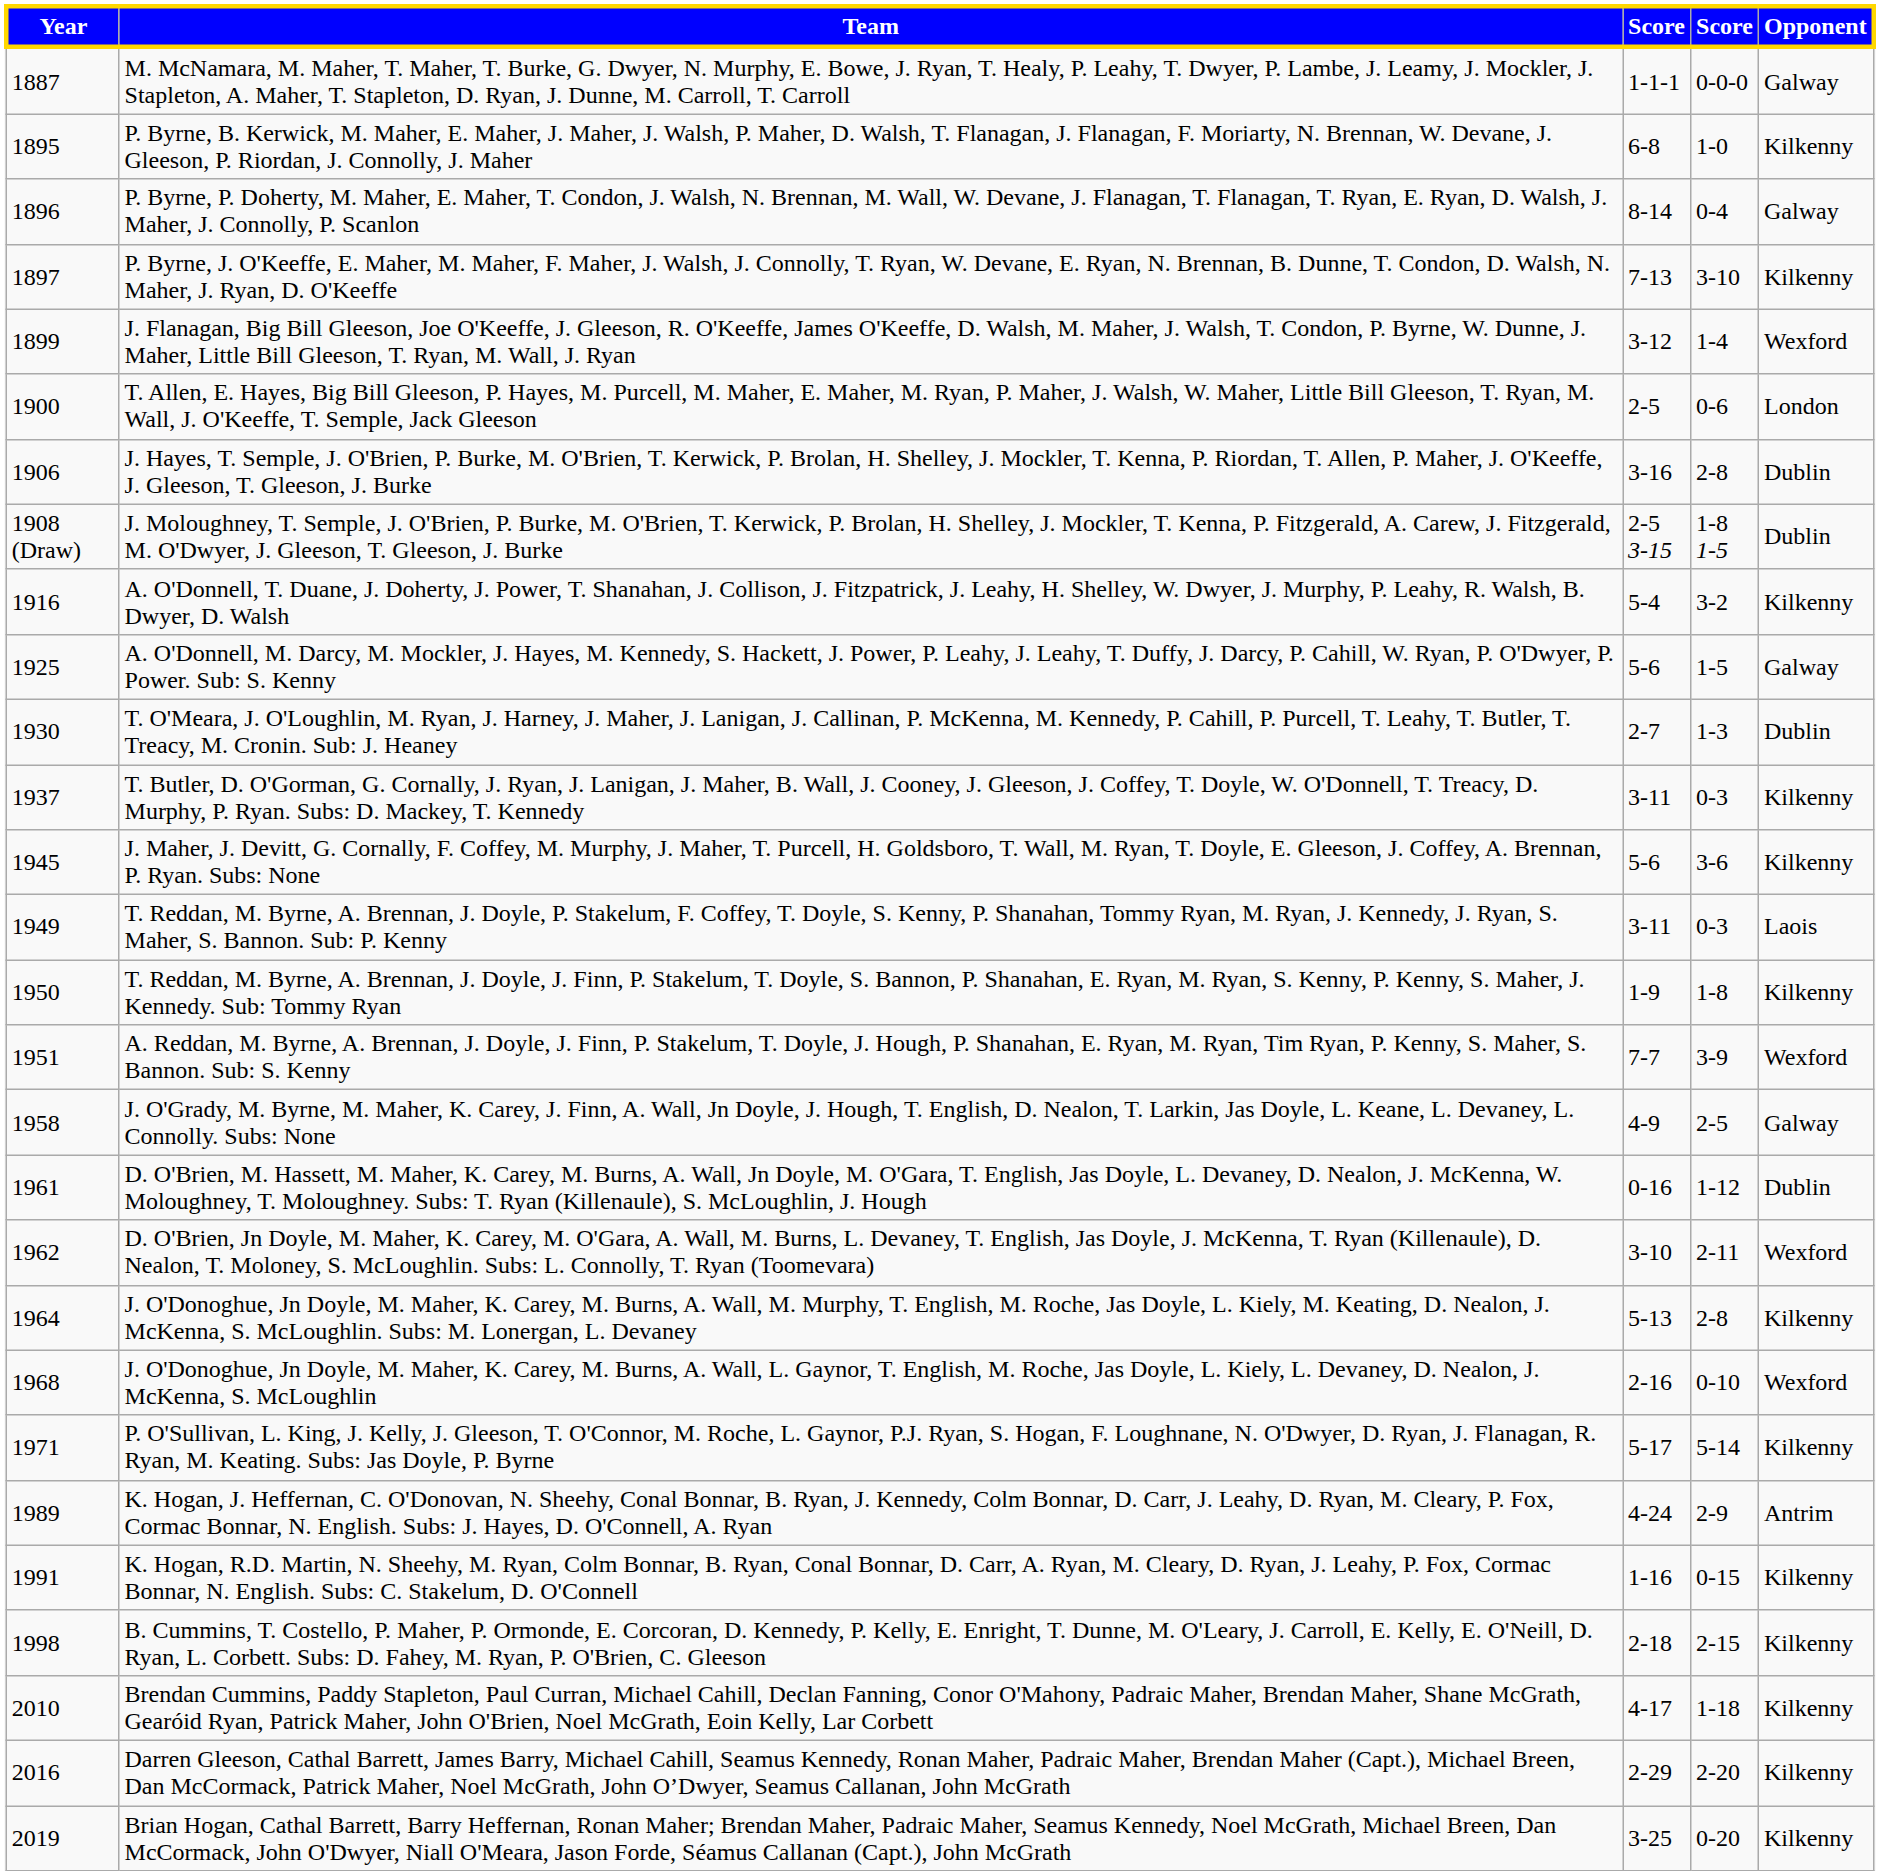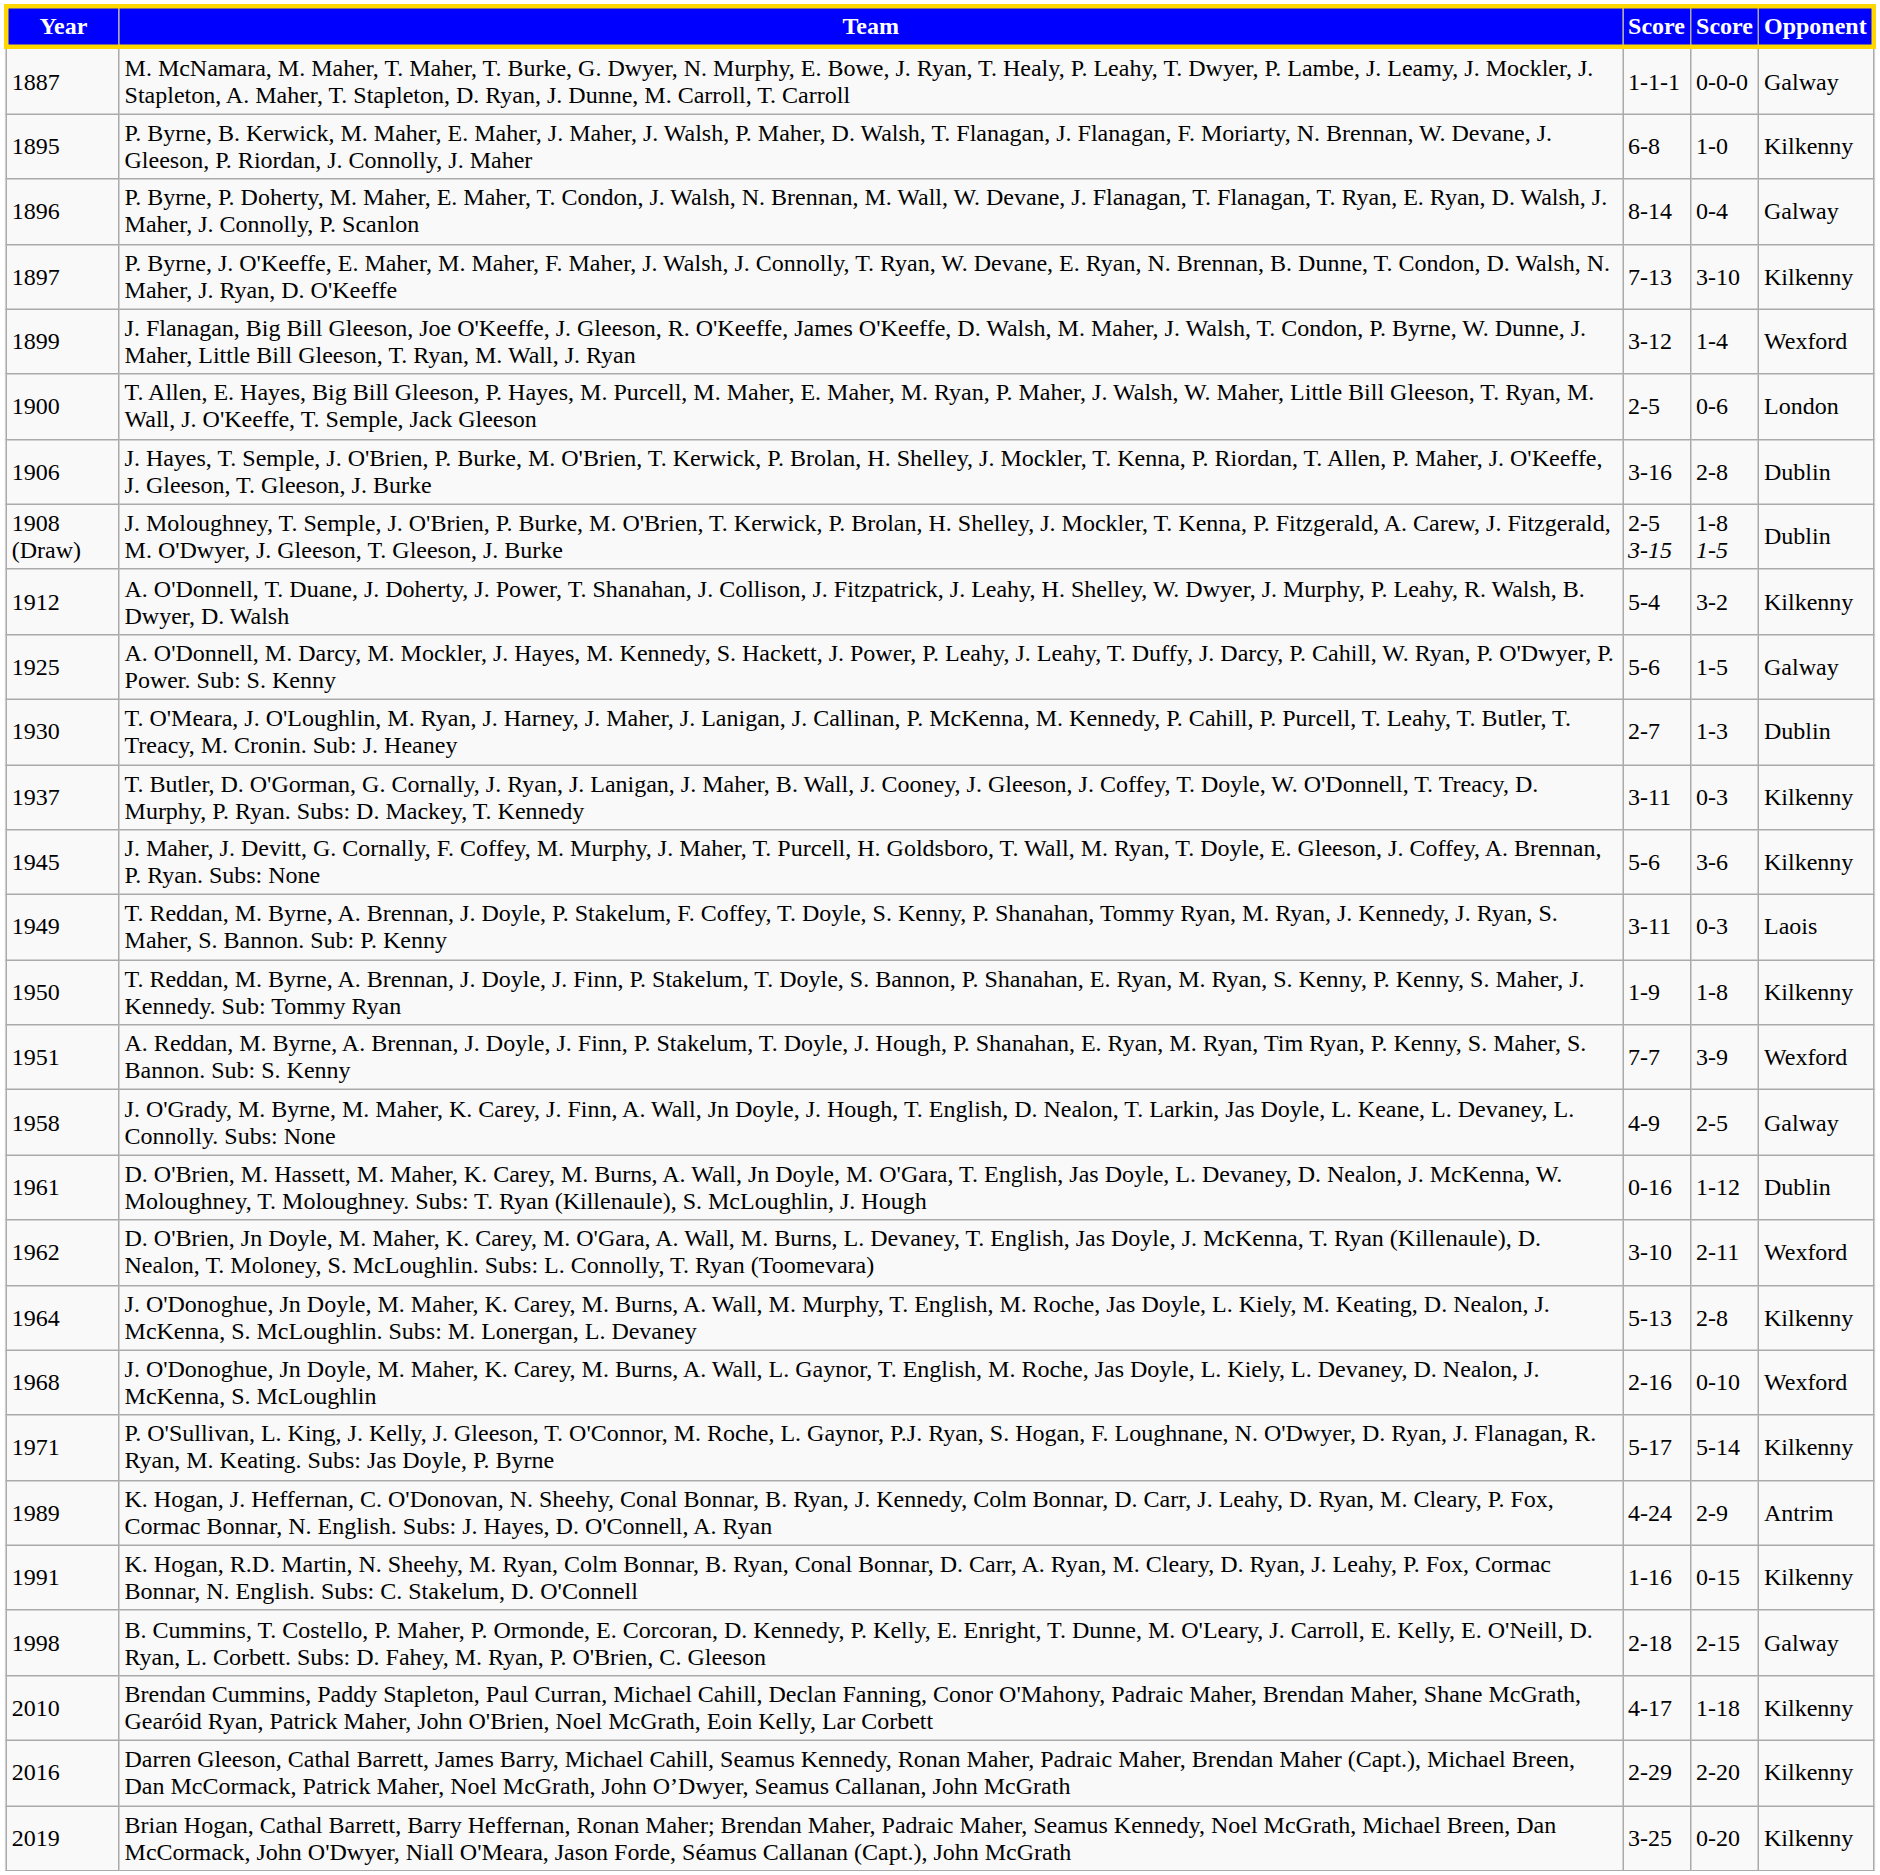(36, 601) 1916 -> (36, 601) 1912
(1809, 1642) Kilkenny -> (1801, 1642) Galway
